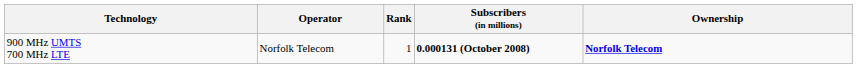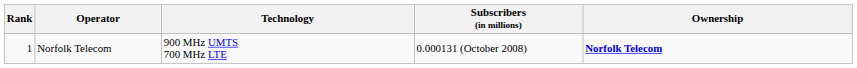columns swapped: (399, 19) <-> (131, 19)
(473, 48) bold -> (472, 48) normal
